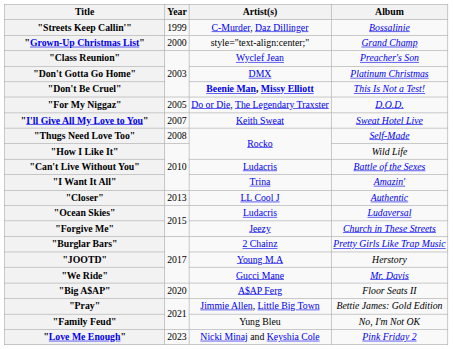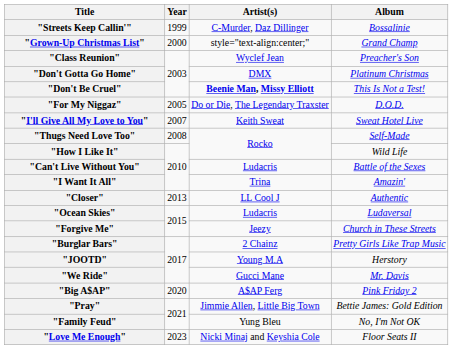(389, 290) Floor Seats II -> (389, 290) Pink Friday 2
(389, 337) Pink Friday 2 -> (389, 337) Floor Seats II
